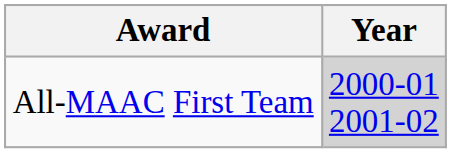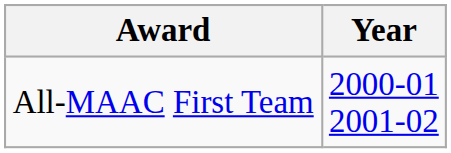(384, 101) lightgrey background -> (384, 101) no background
